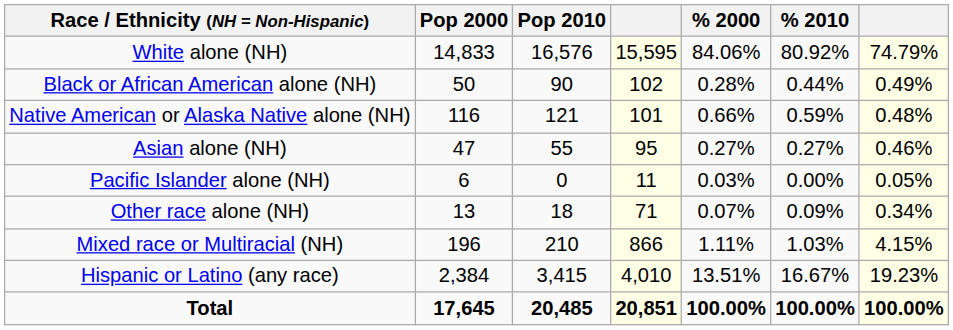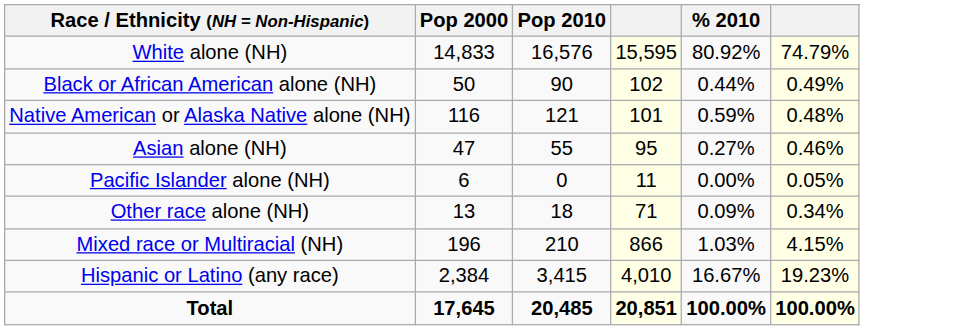- column: (726, 20)
